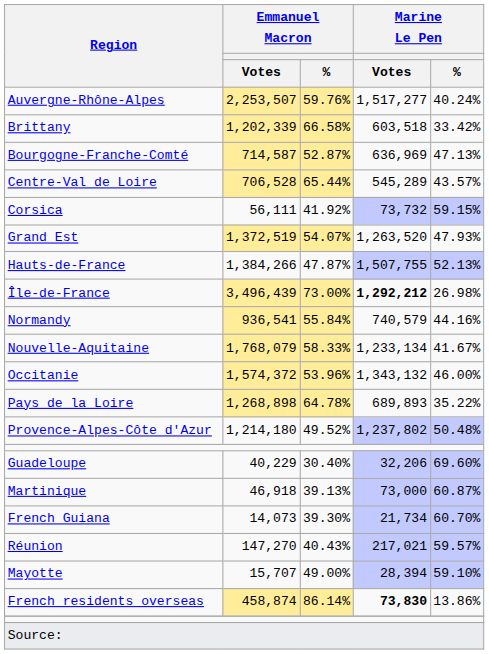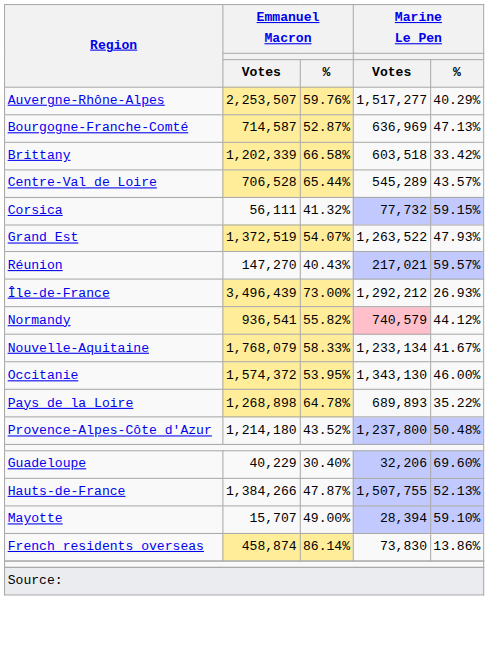(457, 101) 40.24% -> (457, 101) 40.29%
rows swapped: (98, 156) <-> (39, 129)
(326, 211) 41.92% -> (326, 211) 41.32%
(403, 211) 73,732 -> (403, 211) 77,732
(392, 239) 1,263,520 -> (392, 239) 1,263,522
rows swapped: (67, 266) <-> (35, 547)
(392, 294) bold -> (392, 294) normal
(457, 294) 26.98% -> (457, 294) 26.93%
(326, 321) 55.84% -> (326, 321) 55.82%
(400, 321) no background -> (400, 321) pink background
(457, 321) 44.16% -> (457, 321) 44.12%
(326, 376) 53.96% -> (326, 376) 53.95%
(392, 376) 1,343,132 -> (392, 376) 1,343,130
(326, 431) 49.52% -> (326, 431) 43.52%
(392, 431) 1,237,802 -> (392, 431) 1,237,800
- row: (47, 492)
- row: (59, 520)
(403, 602) bold -> (403, 547) normal
